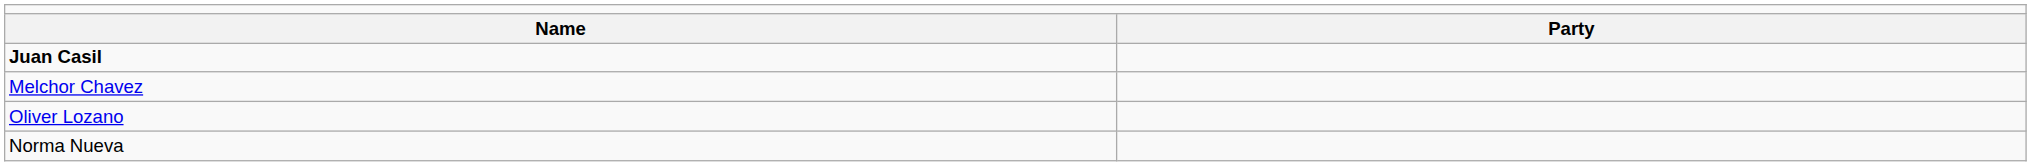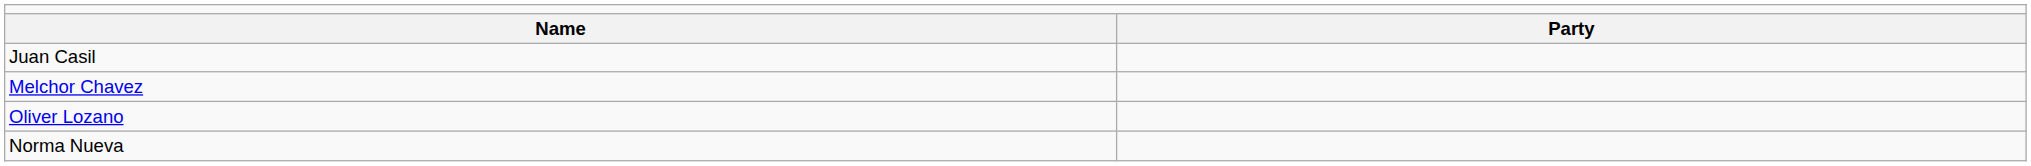(55, 58) bold -> (52, 58) normal
